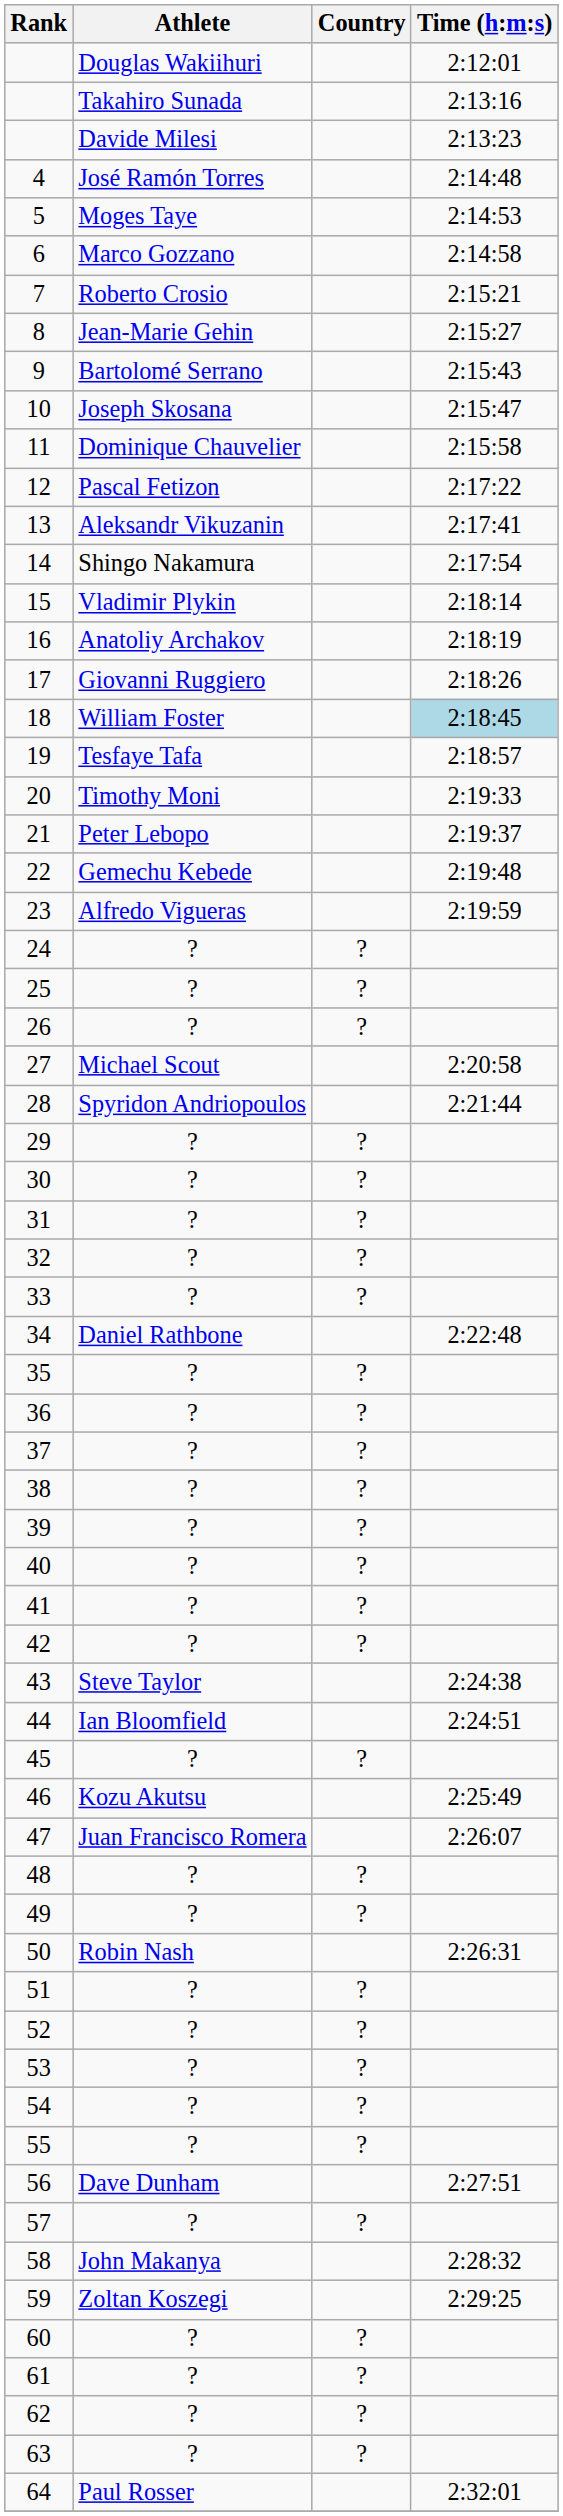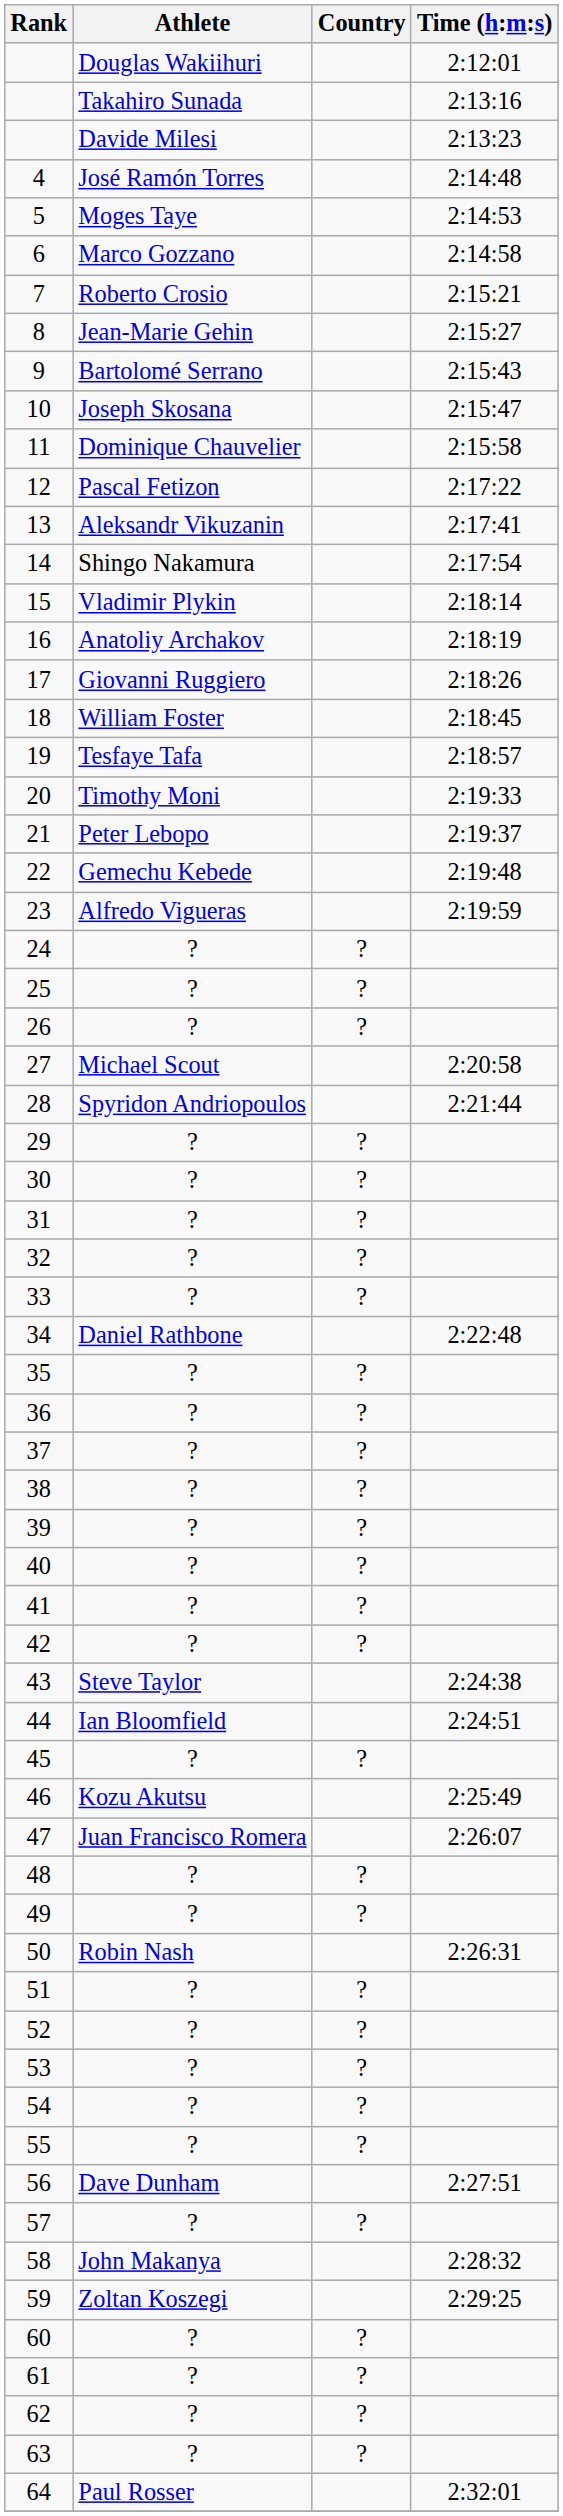(485, 718) lightblue background -> (485, 718) no background
